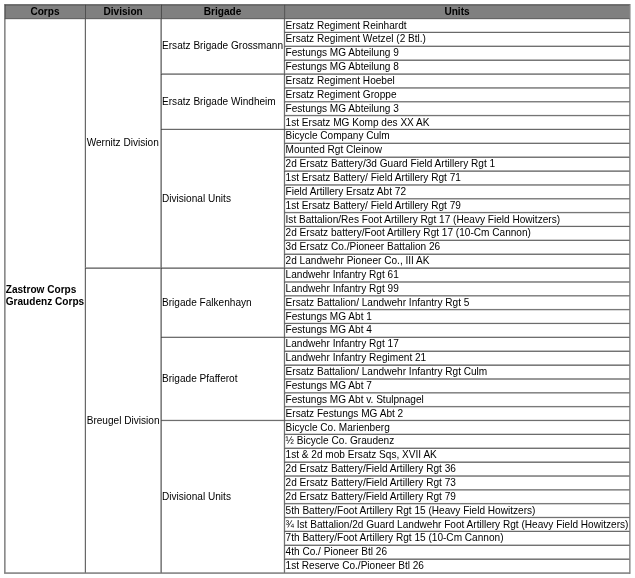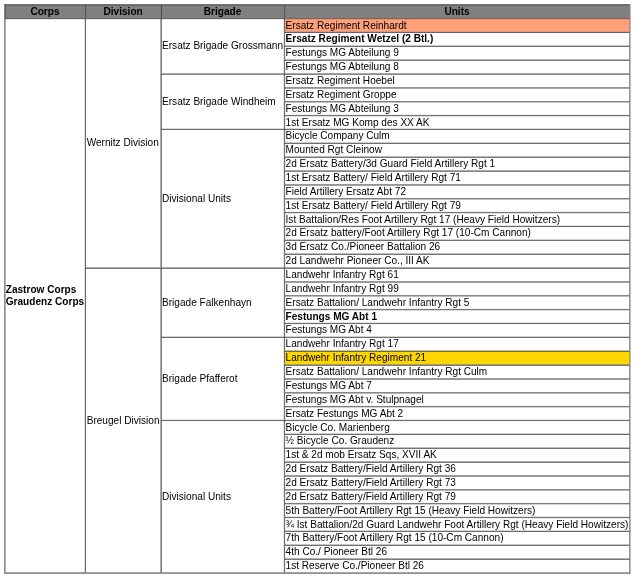(346, 25) no background -> (346, 25) lightsalmon background
(356, 39) normal -> (359, 39) bold
(329, 316) normal -> (331, 316) bold
(356, 358) no background -> (356, 358) gold background
